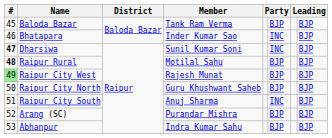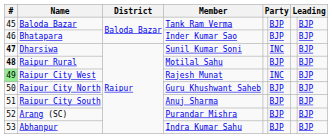(277, 37) INC -> (277, 37) BJP
(277, 75) BJP -> (277, 75) INC
(277, 101) INC -> (277, 101) BJP
